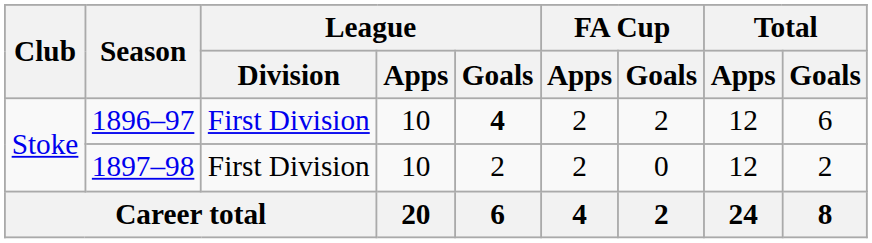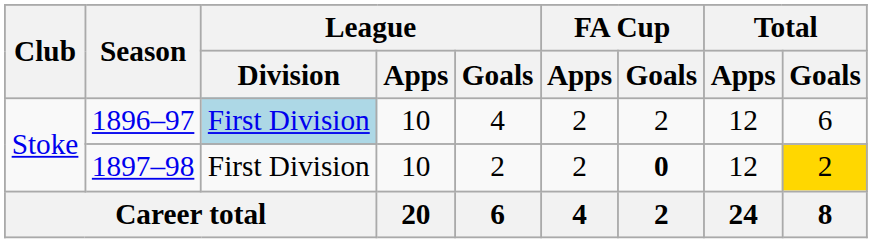(289, 120) no background -> (289, 120) lightblue background
(498, 120) bold -> (498, 120) normal
(661, 167) normal -> (661, 167) bold
(825, 167) no background -> (825, 167) gold background
